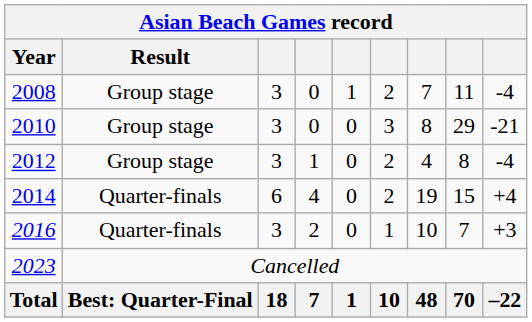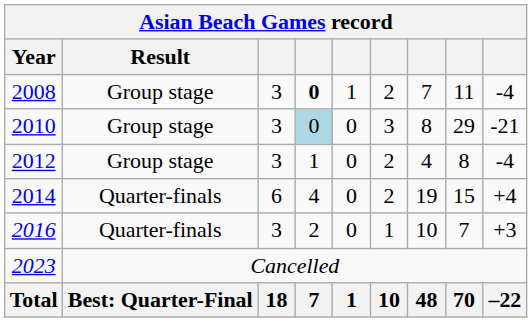(314, 91) normal -> (314, 91) bold
(314, 126) no background -> (314, 126) lightblue background
